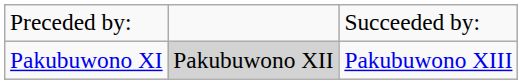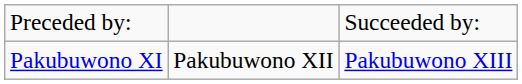(253, 60) lightgrey background -> (253, 60) no background
